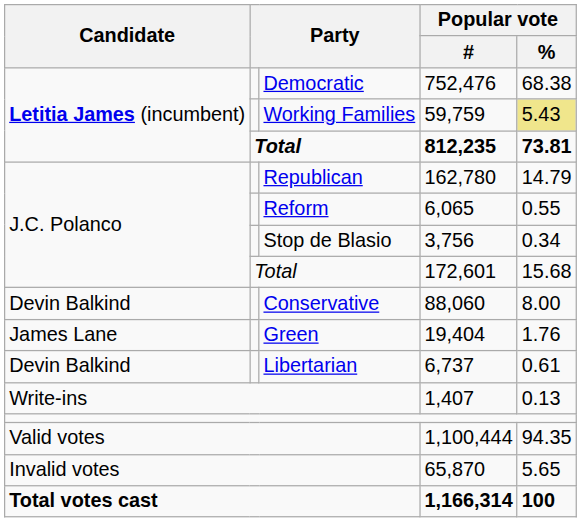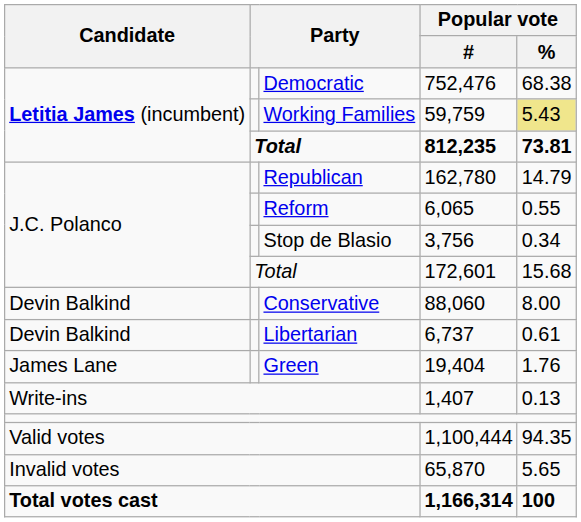rows swapped: (291, 334) <-> (310, 366)
